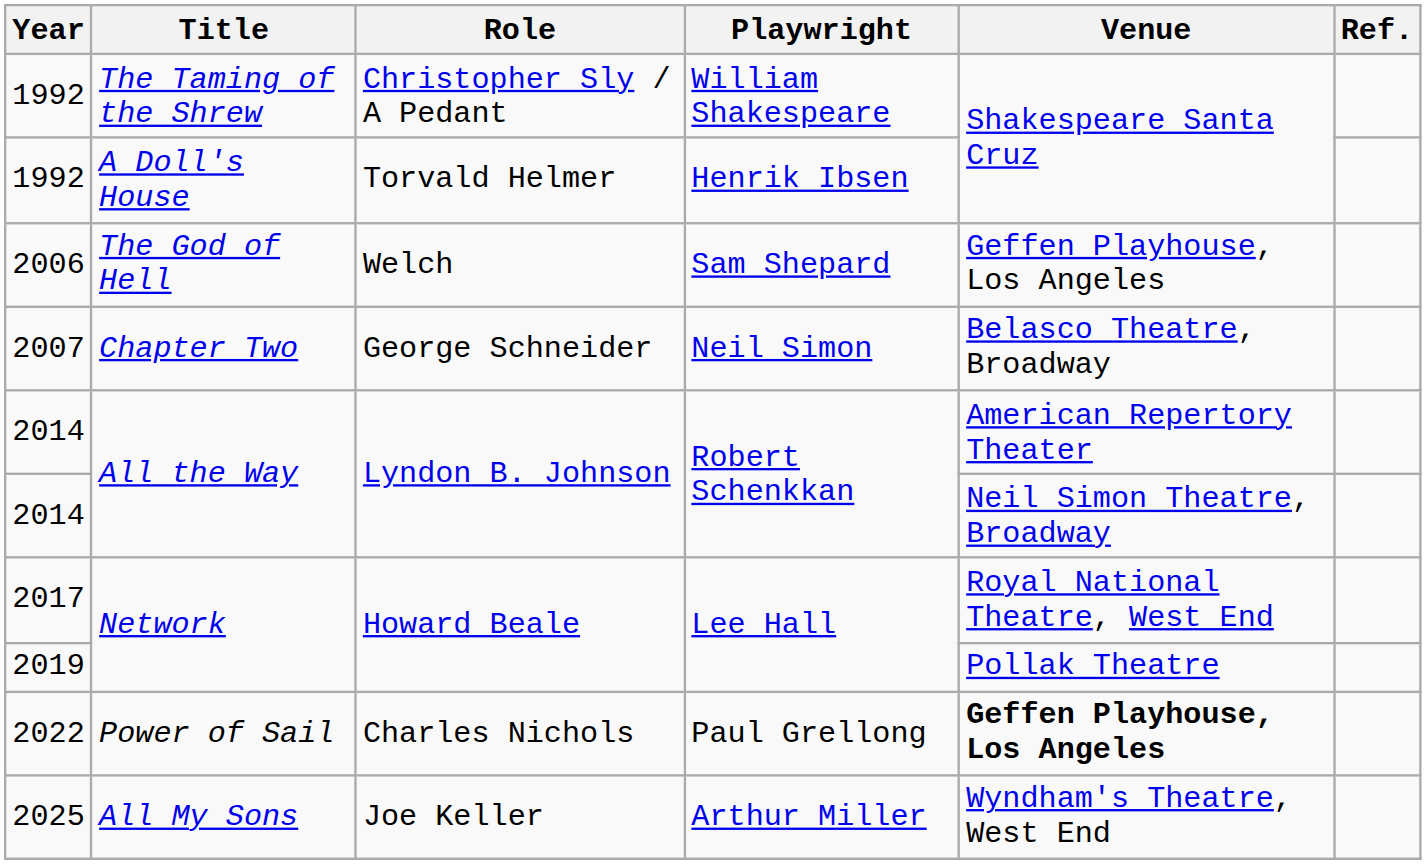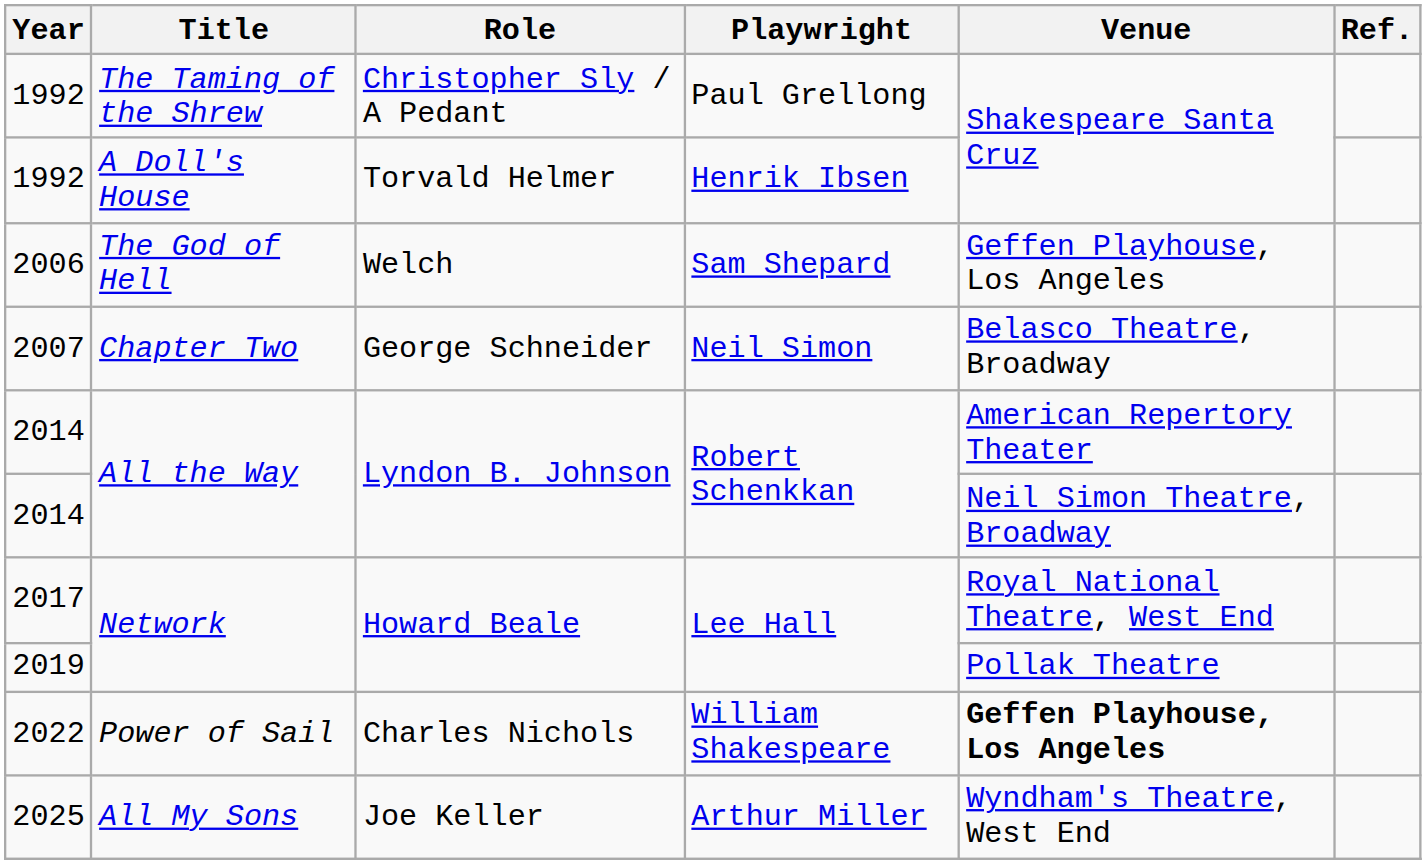(791, 96) William Shakespeare -> (809, 96) Paul Grellong
(809, 733) Paul Grellong -> (791, 733) William Shakespeare
